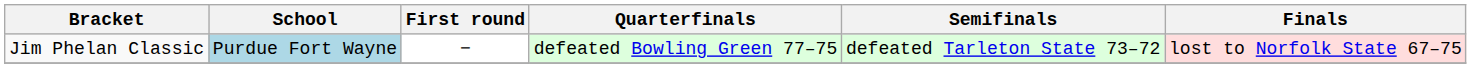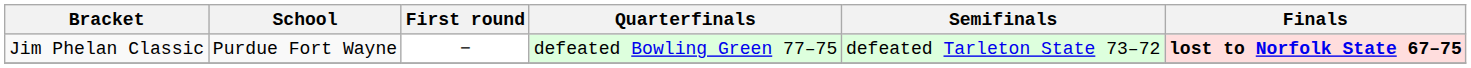(305, 49) lightblue background -> (305, 49) no background
(1315, 49) normal -> (1315, 49) bold
